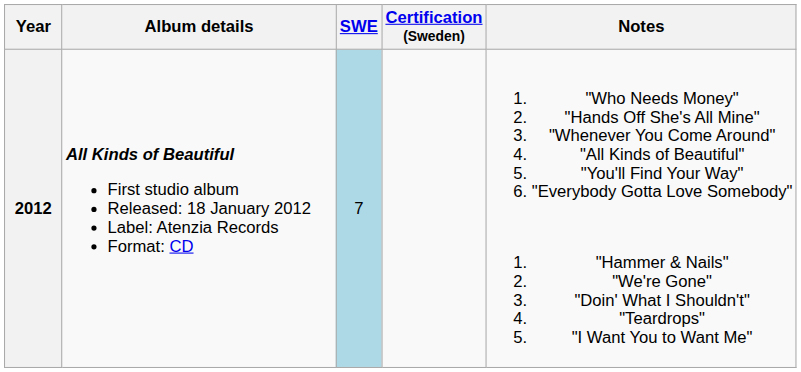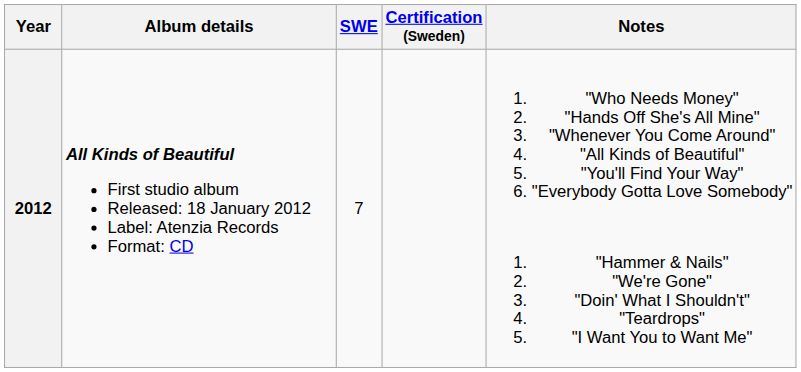(359, 208) lightblue background -> (359, 208) no background
